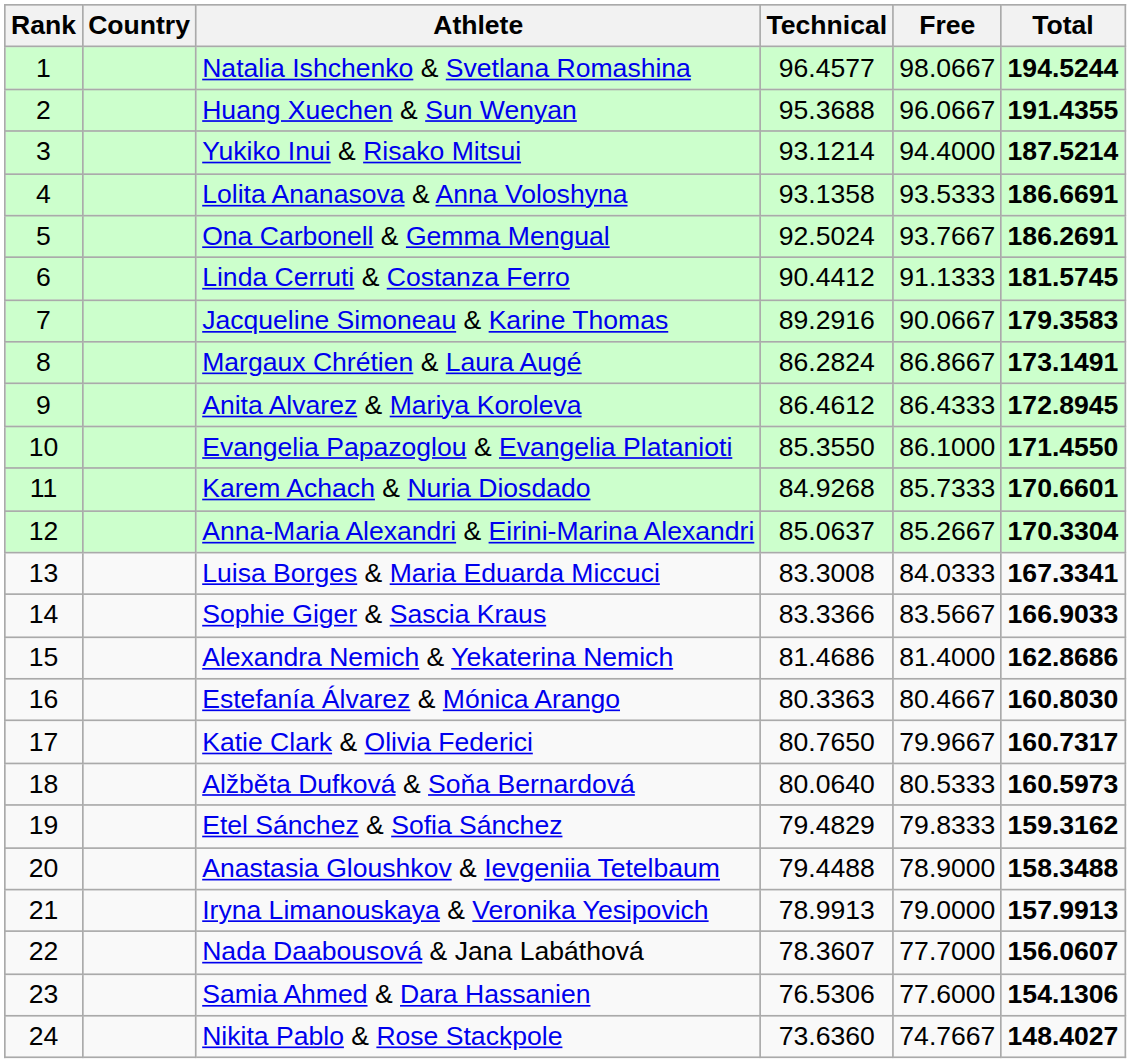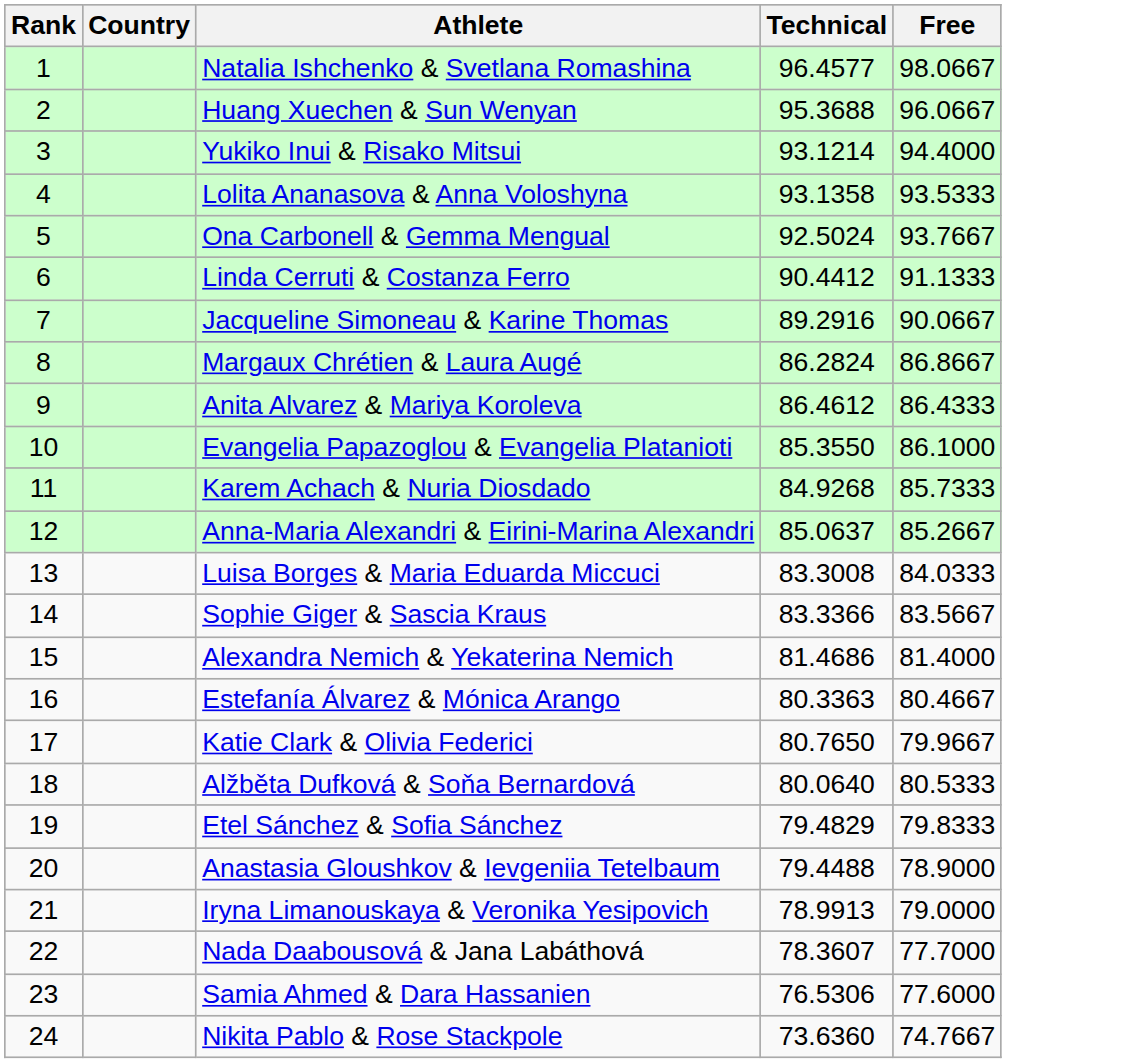- column: (1063, 25)
